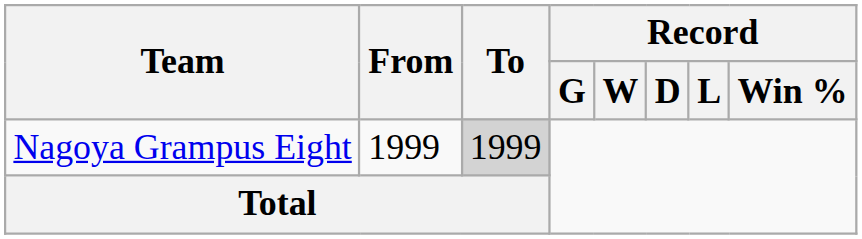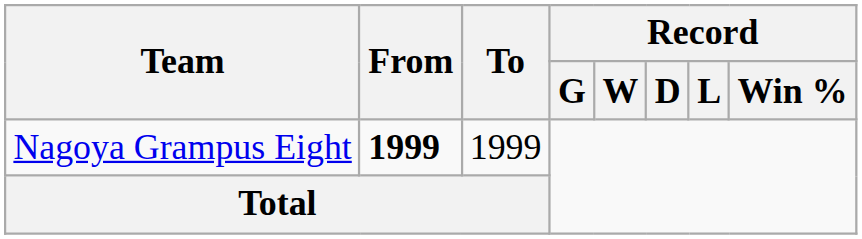(404, 146) normal -> (404, 146) bold
(506, 146) lightgrey background -> (506, 146) no background
